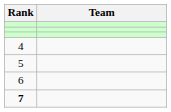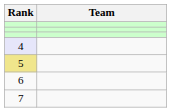(21, 46) no background -> (21, 46) lavender background
(21, 63) no background -> (21, 63) khaki background
(21, 98) bold -> (21, 98) normal
